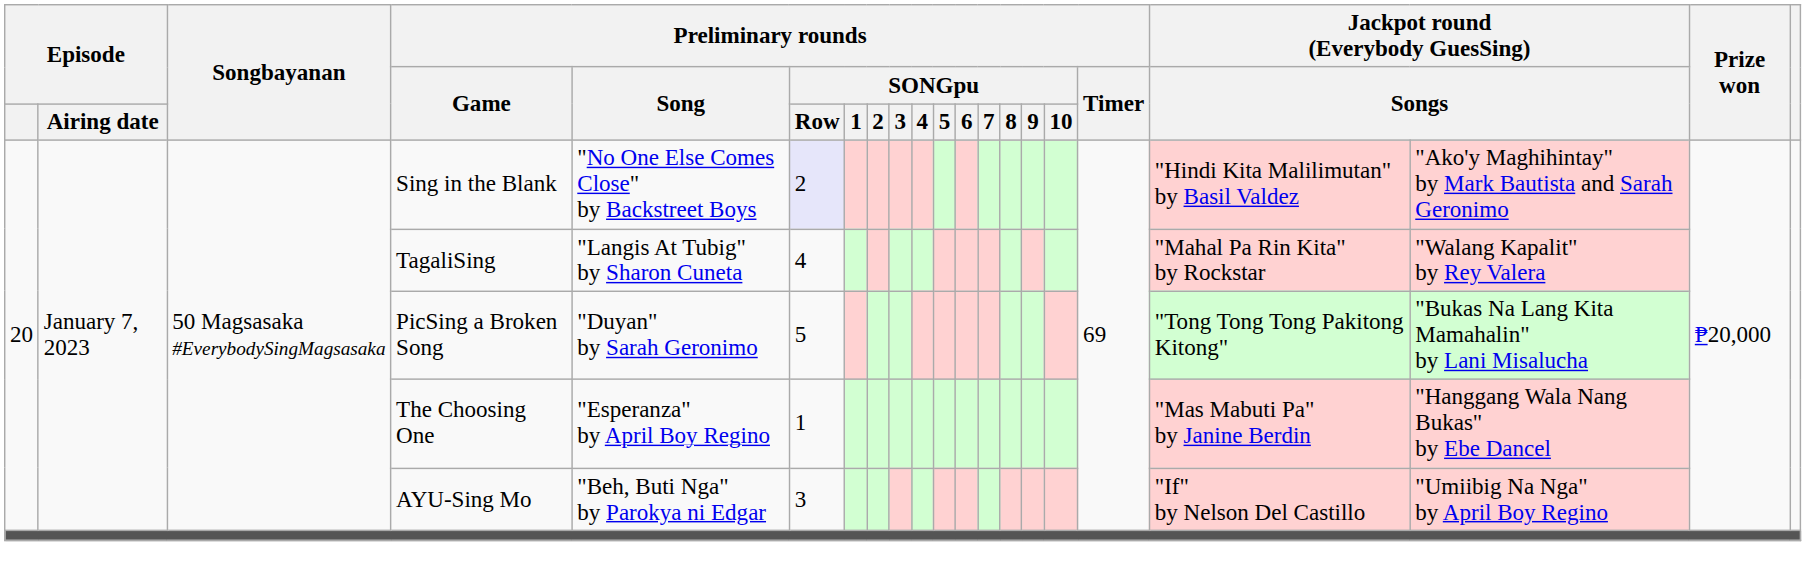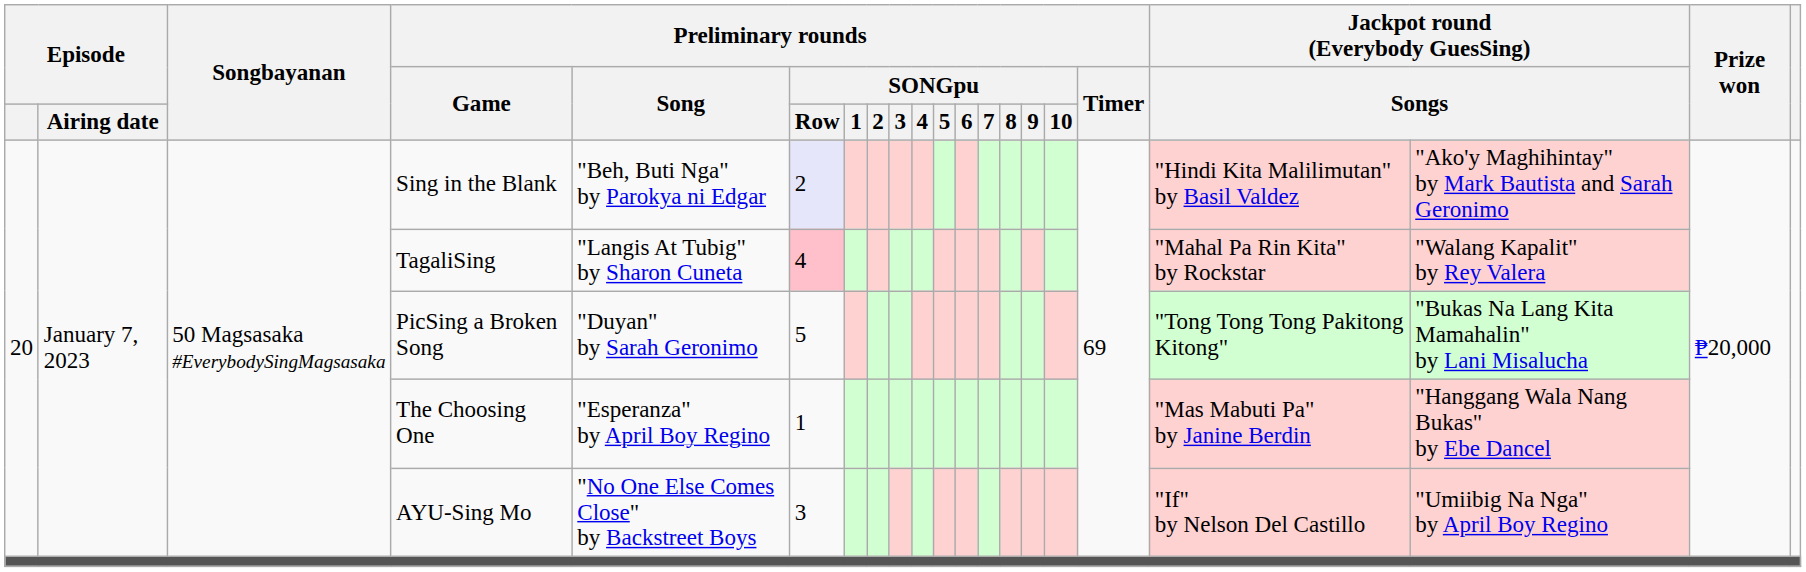(676, 184) "No One Else Comes Close" by Backstreet Boys -> (672, 184) "Beh, Buti Nga" by Parokya ni Edgar
(801, 259) no background -> (801, 259) pink background
(672, 498) "Beh, Buti Nga" by Parokya ni Edgar -> (676, 511) "No One Else Comes Close" by Backstreet Boys
